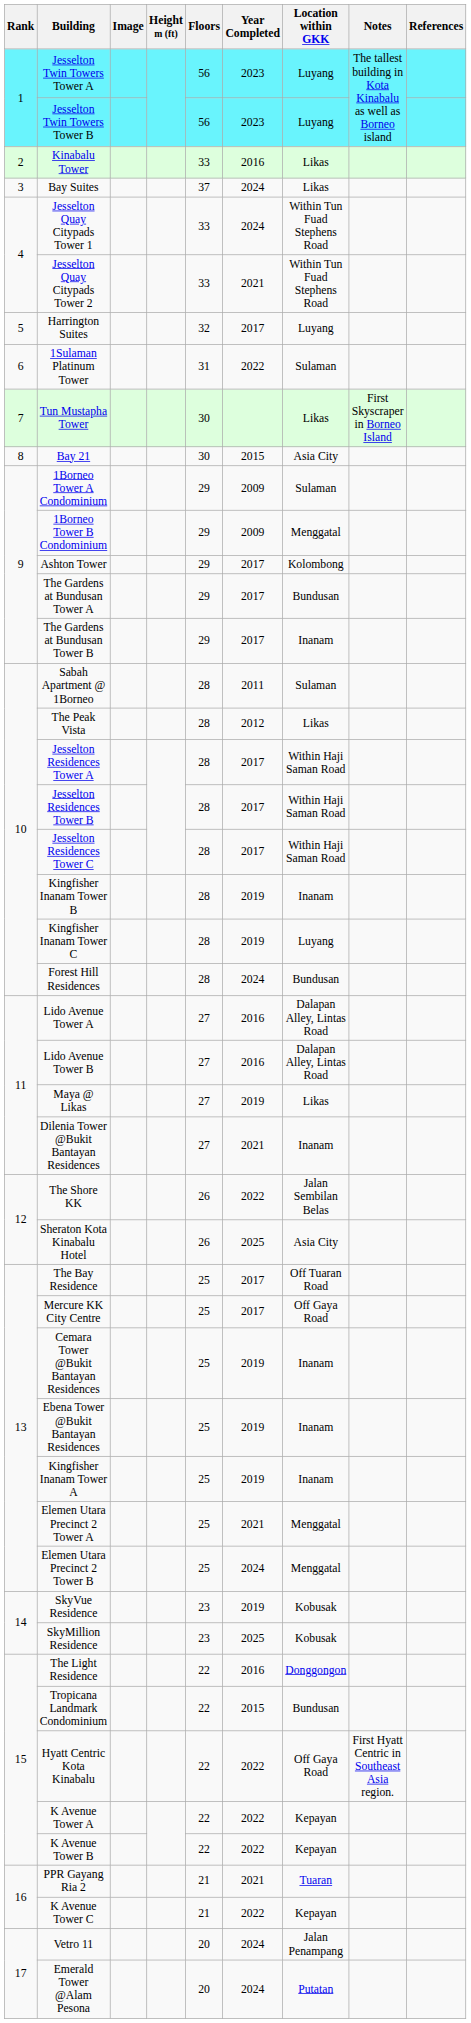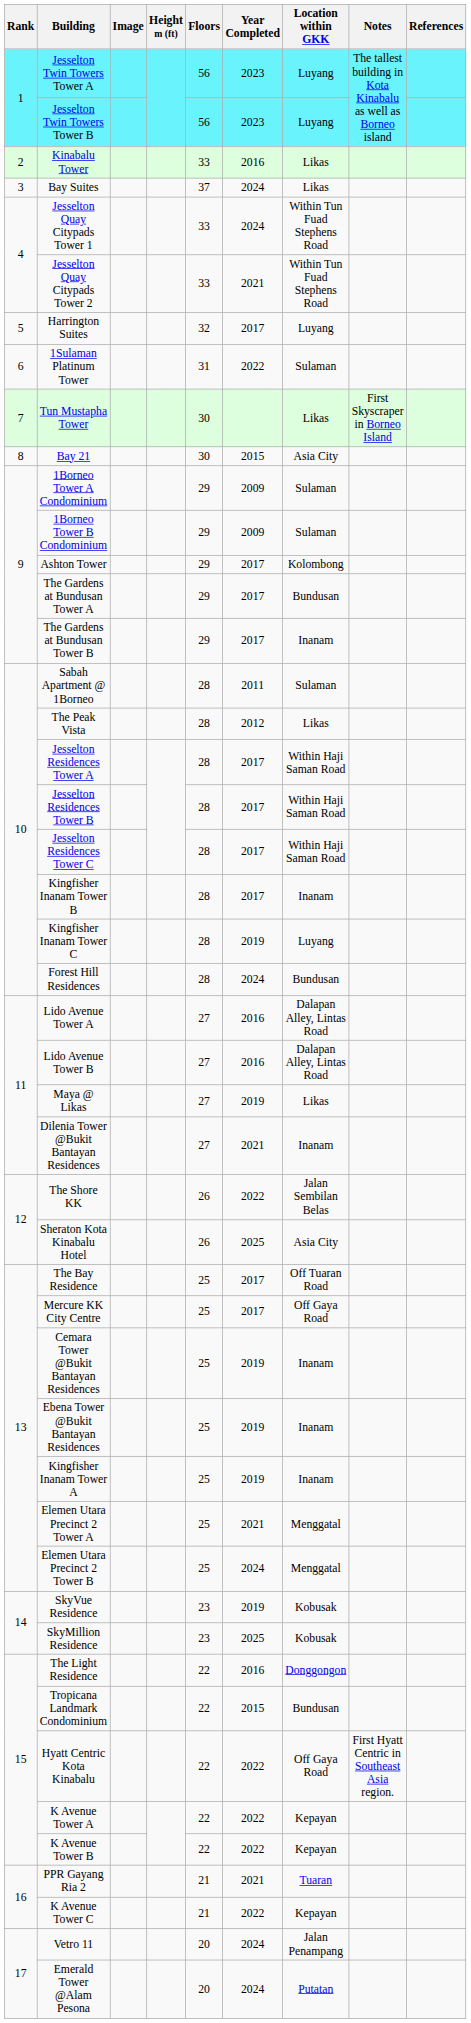(316, 532) Menggatal -> (316, 532) Sulaman
(253, 896) 2019 -> (253, 896) 2017
